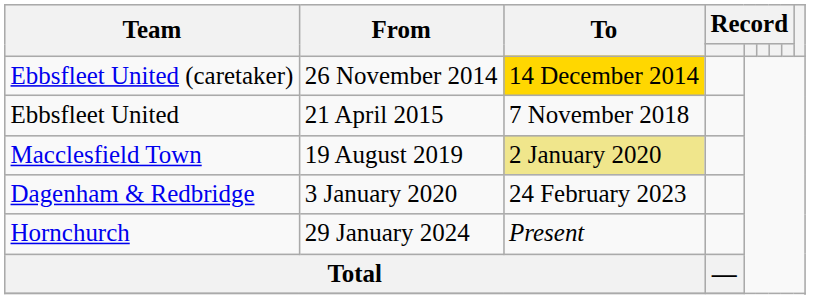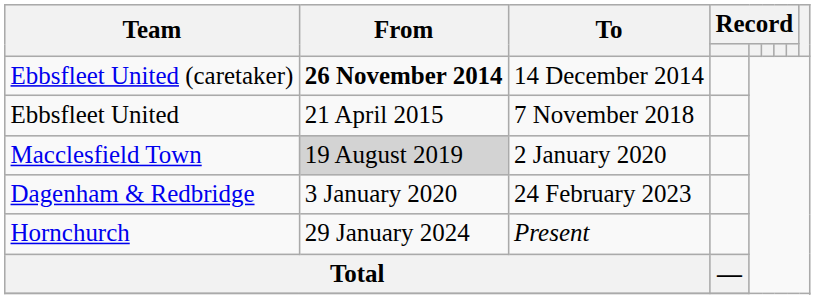(401, 75) normal -> (404, 75) bold
(604, 75) gold background -> (609, 75) no background
(384, 154) no background -> (384, 154) lightgrey background
(585, 154) khaki background -> (590, 154) no background
